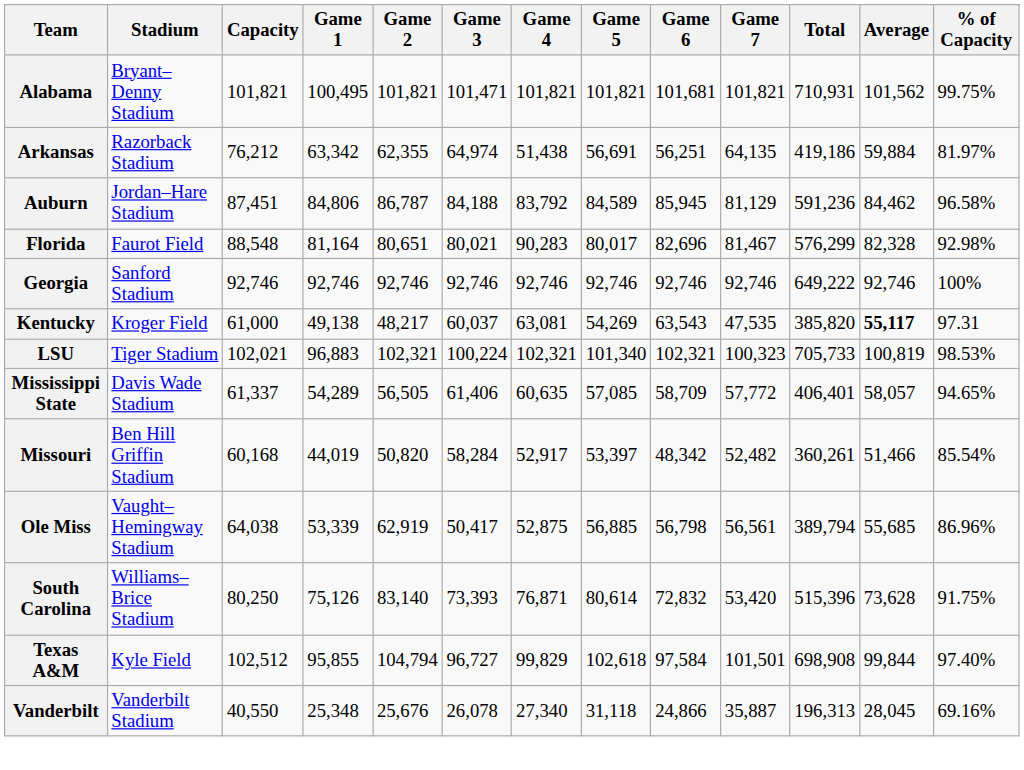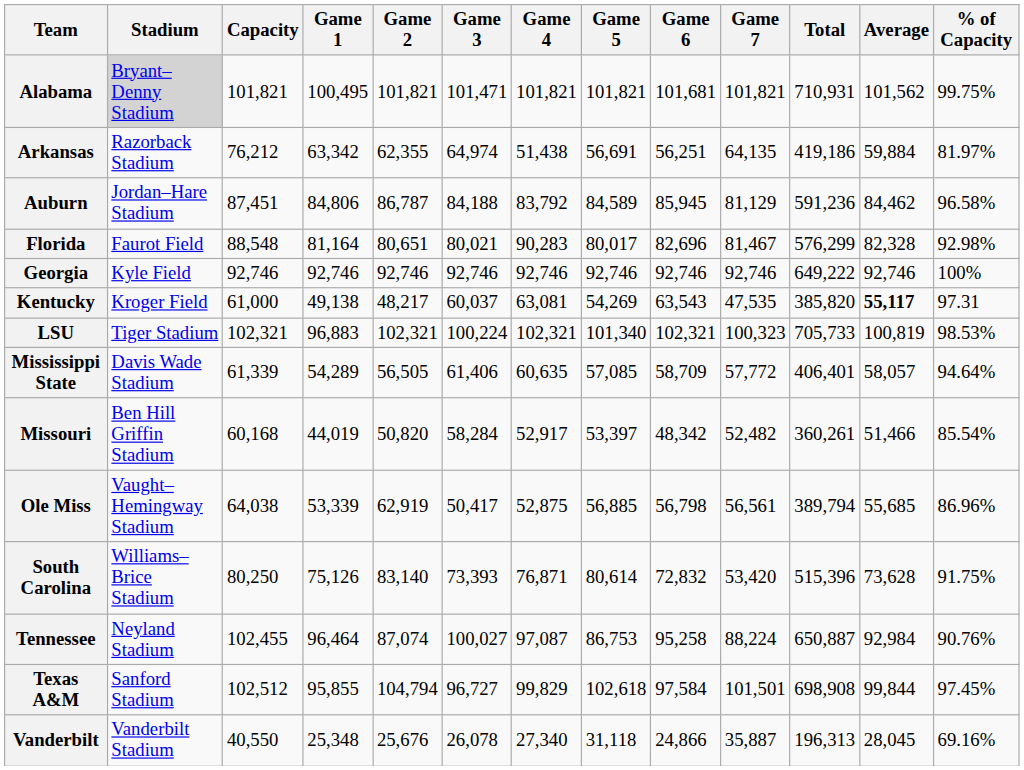(143, 91) no background -> (143, 91) lightgrey background
(143, 283) Sanford Stadium -> (151, 273) Kyle Field
(257, 353) 102,021 -> (257, 332) 102,321
(253, 393) 61,337 -> (253, 372) 61,339
(966, 393) 94.65% -> (966, 372) 94.64%
+ row: (56, 638)
(151, 659) Kyle Field -> (143, 689) Sanford Stadium
(966, 659) 97.40% -> (966, 689) 97.45%
